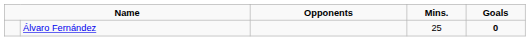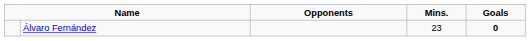(437, 28) 25 -> (437, 28) 23
